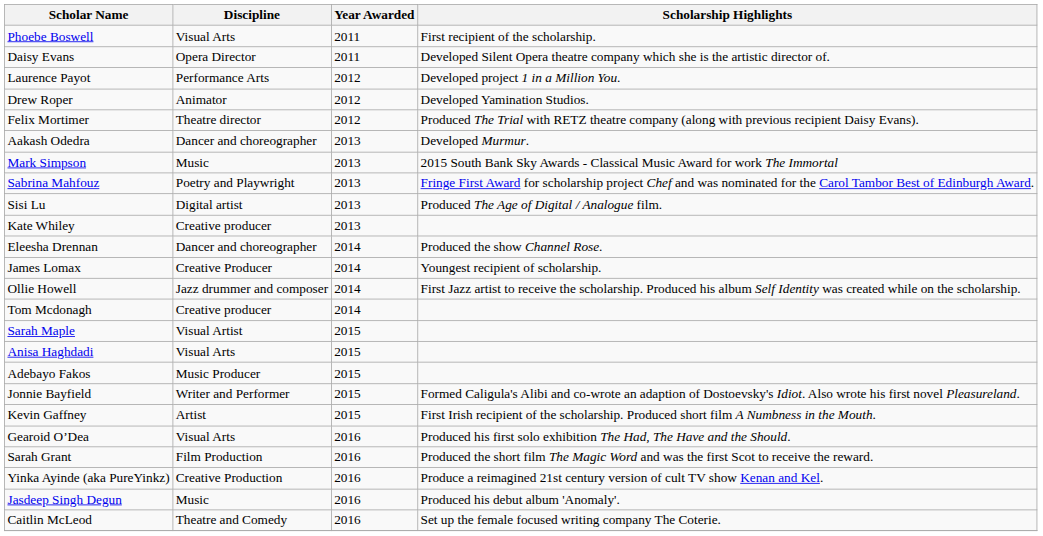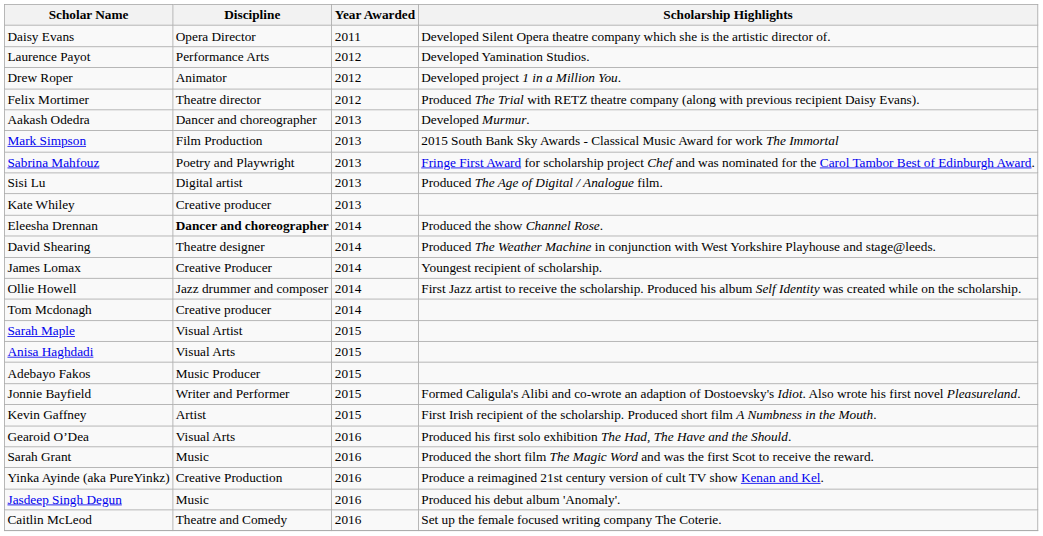- row: (50, 36)
(520, 78) Developed project 1 in a Million You. -> (505, 57) Developed Yamination Studios.
(505, 99) Developed Yamination Studios. -> (521, 78) Developed project 1 in a Million You.
(192, 162) Music -> (219, 141) Film Production
(246, 246) normal -> (252, 225) bold
+ row: (49, 246)
(219, 457) Film Production -> (192, 457) Music
